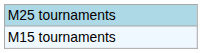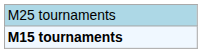(62, 37) normal -> (65, 37) bold
